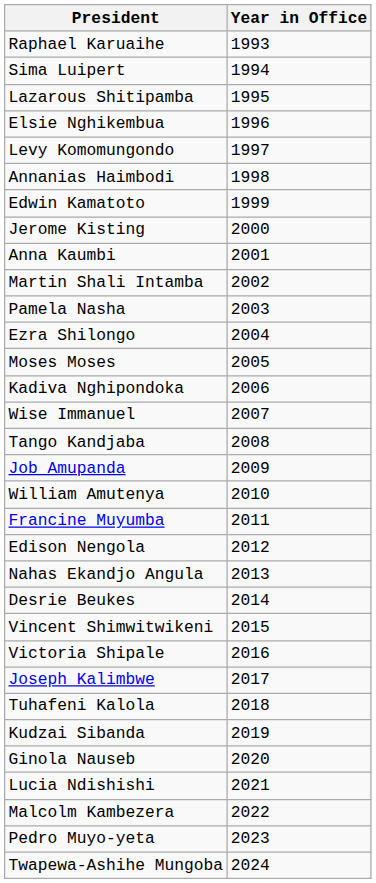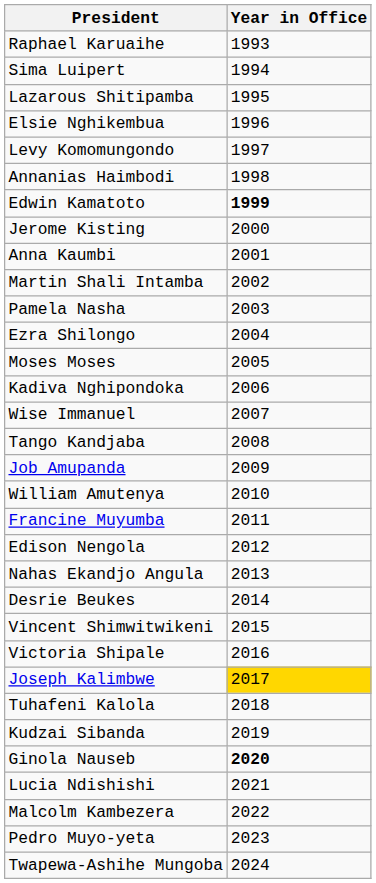(250, 203) normal -> (250, 203) bold
(250, 680) no background -> (250, 680) gold background
(250, 759) normal -> (250, 759) bold
